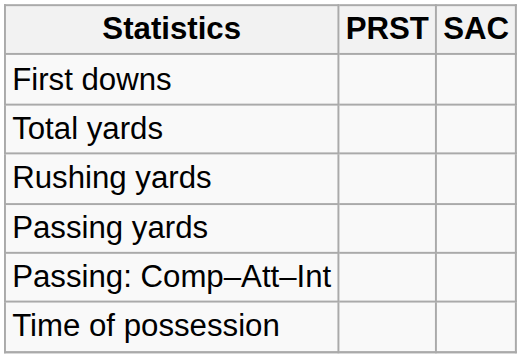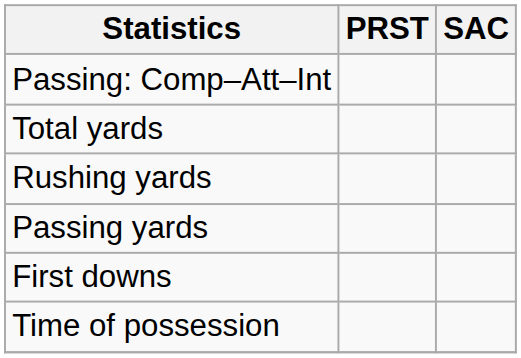rows swapped: (92, 78) <-> (172, 276)
